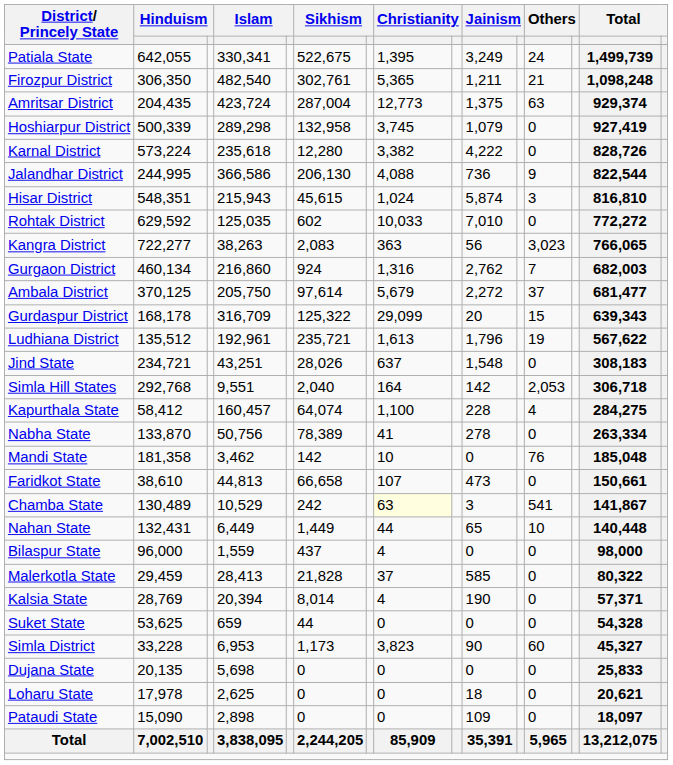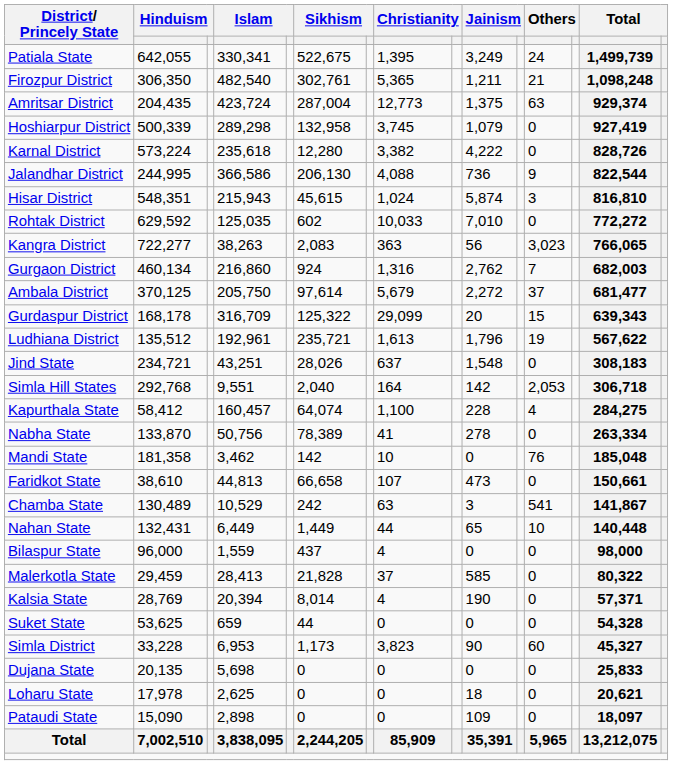(385, 505) lightyellow background -> (385, 505) no background
